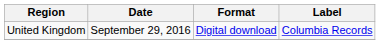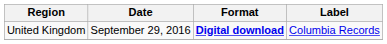(236, 30) normal -> (240, 30) bold
